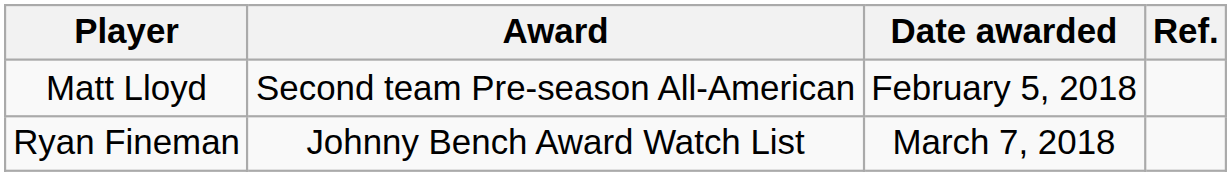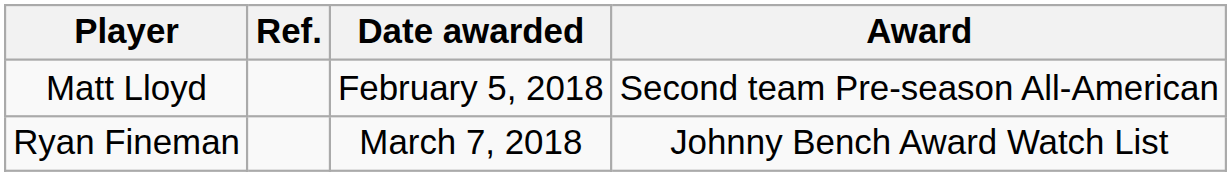columns swapped: (556, 32) <-> (1186, 32)
